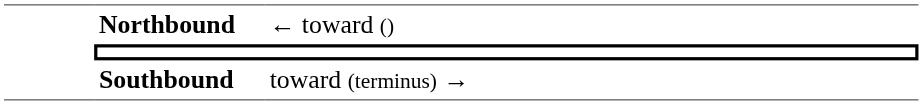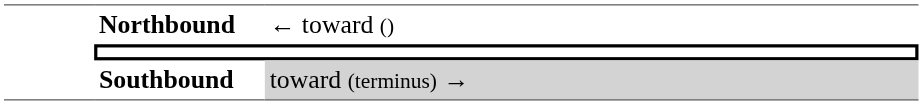(369, 79) no background -> (369, 79) lightgrey background
